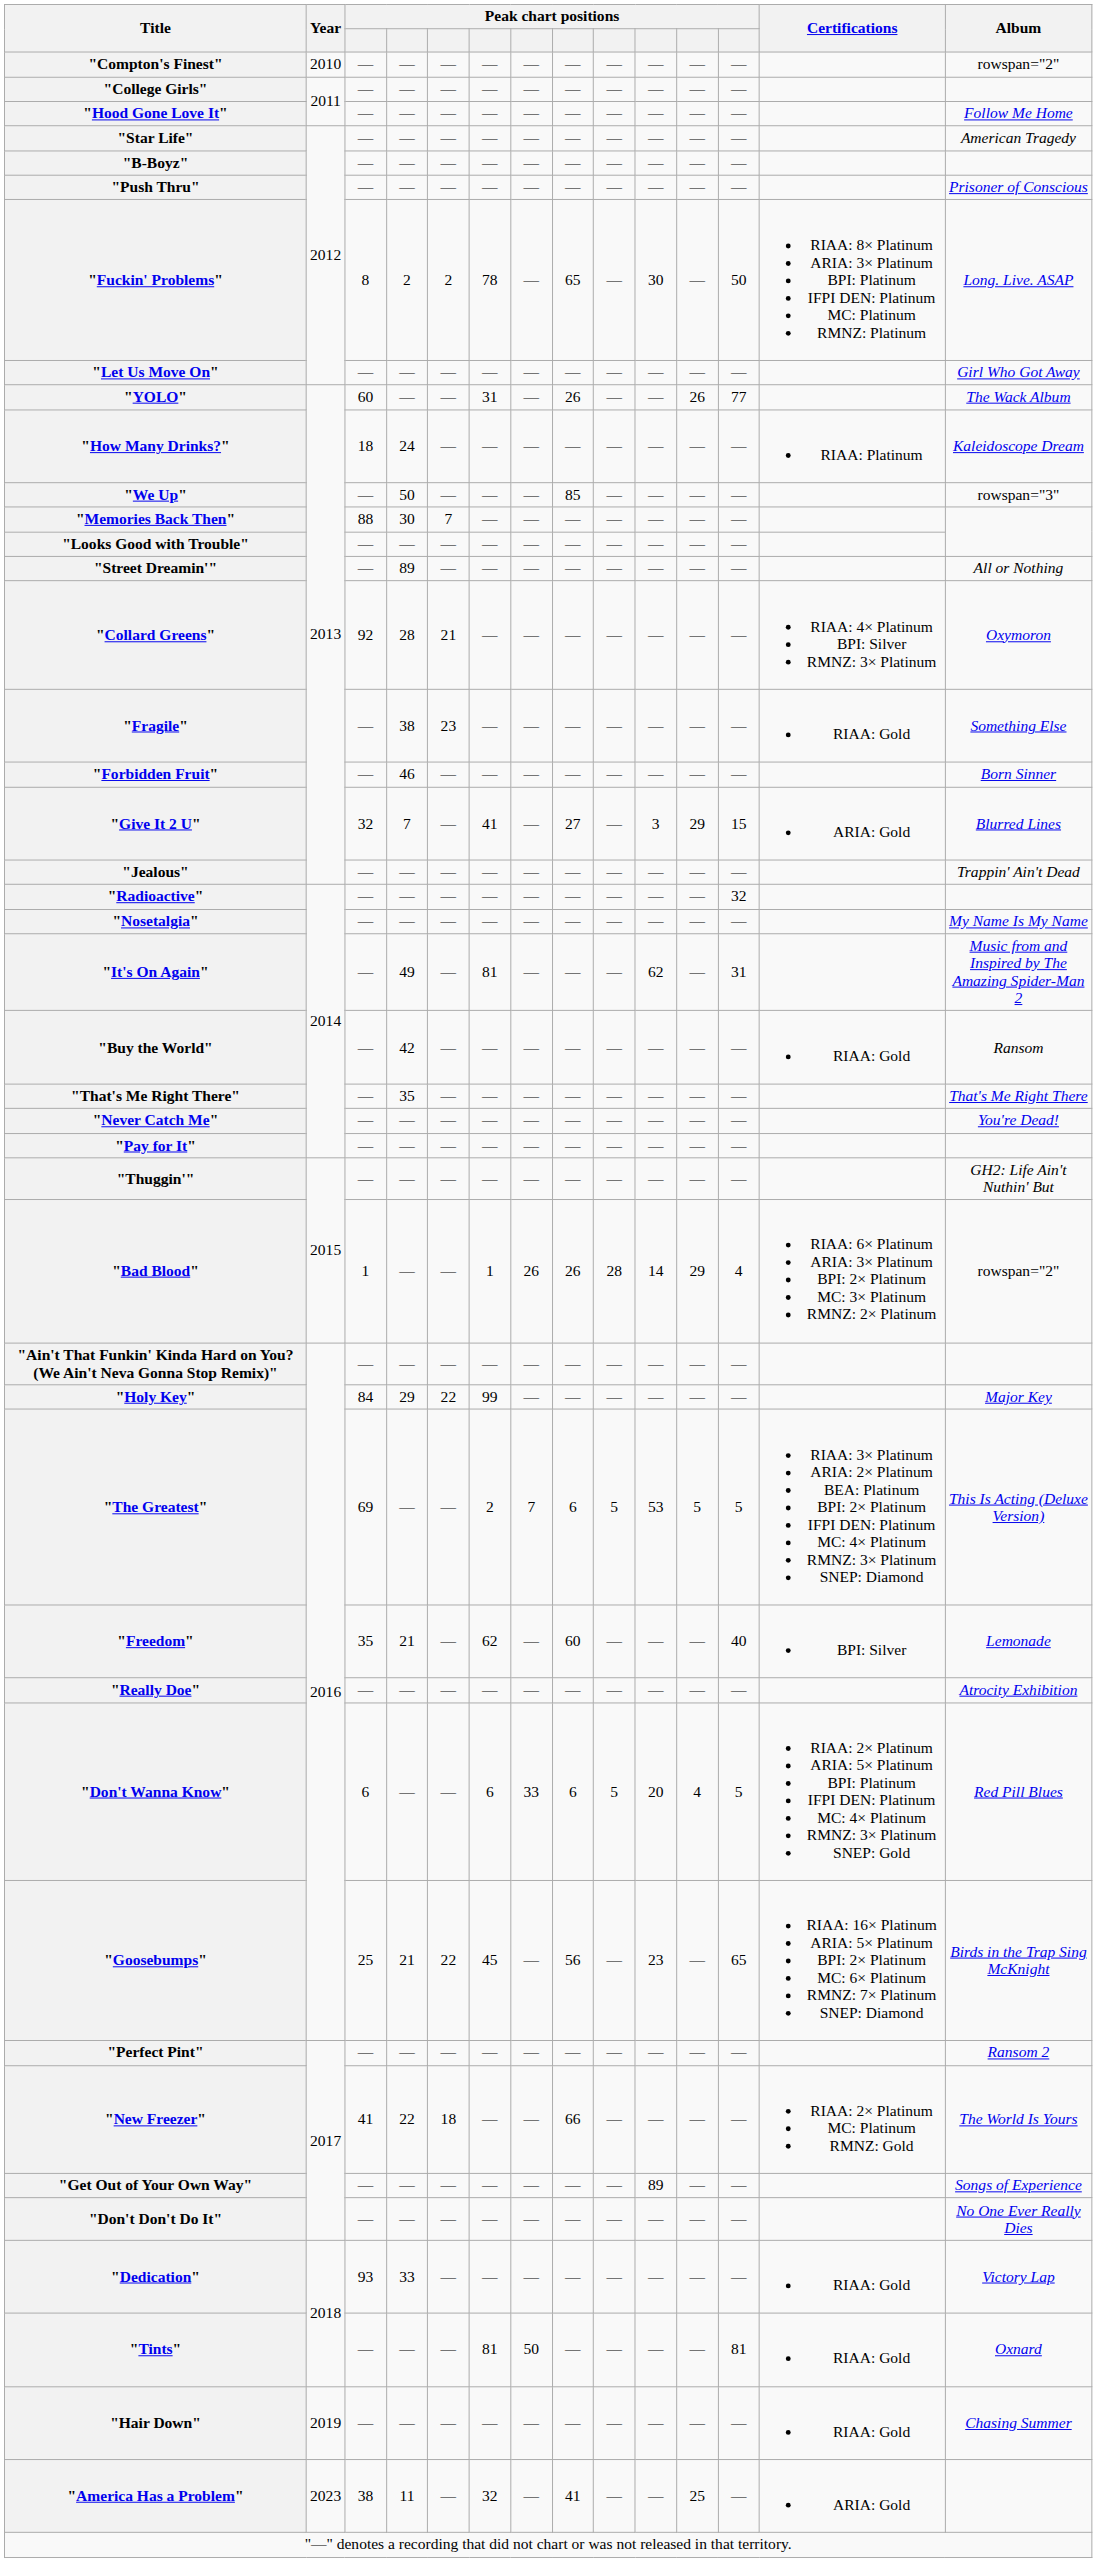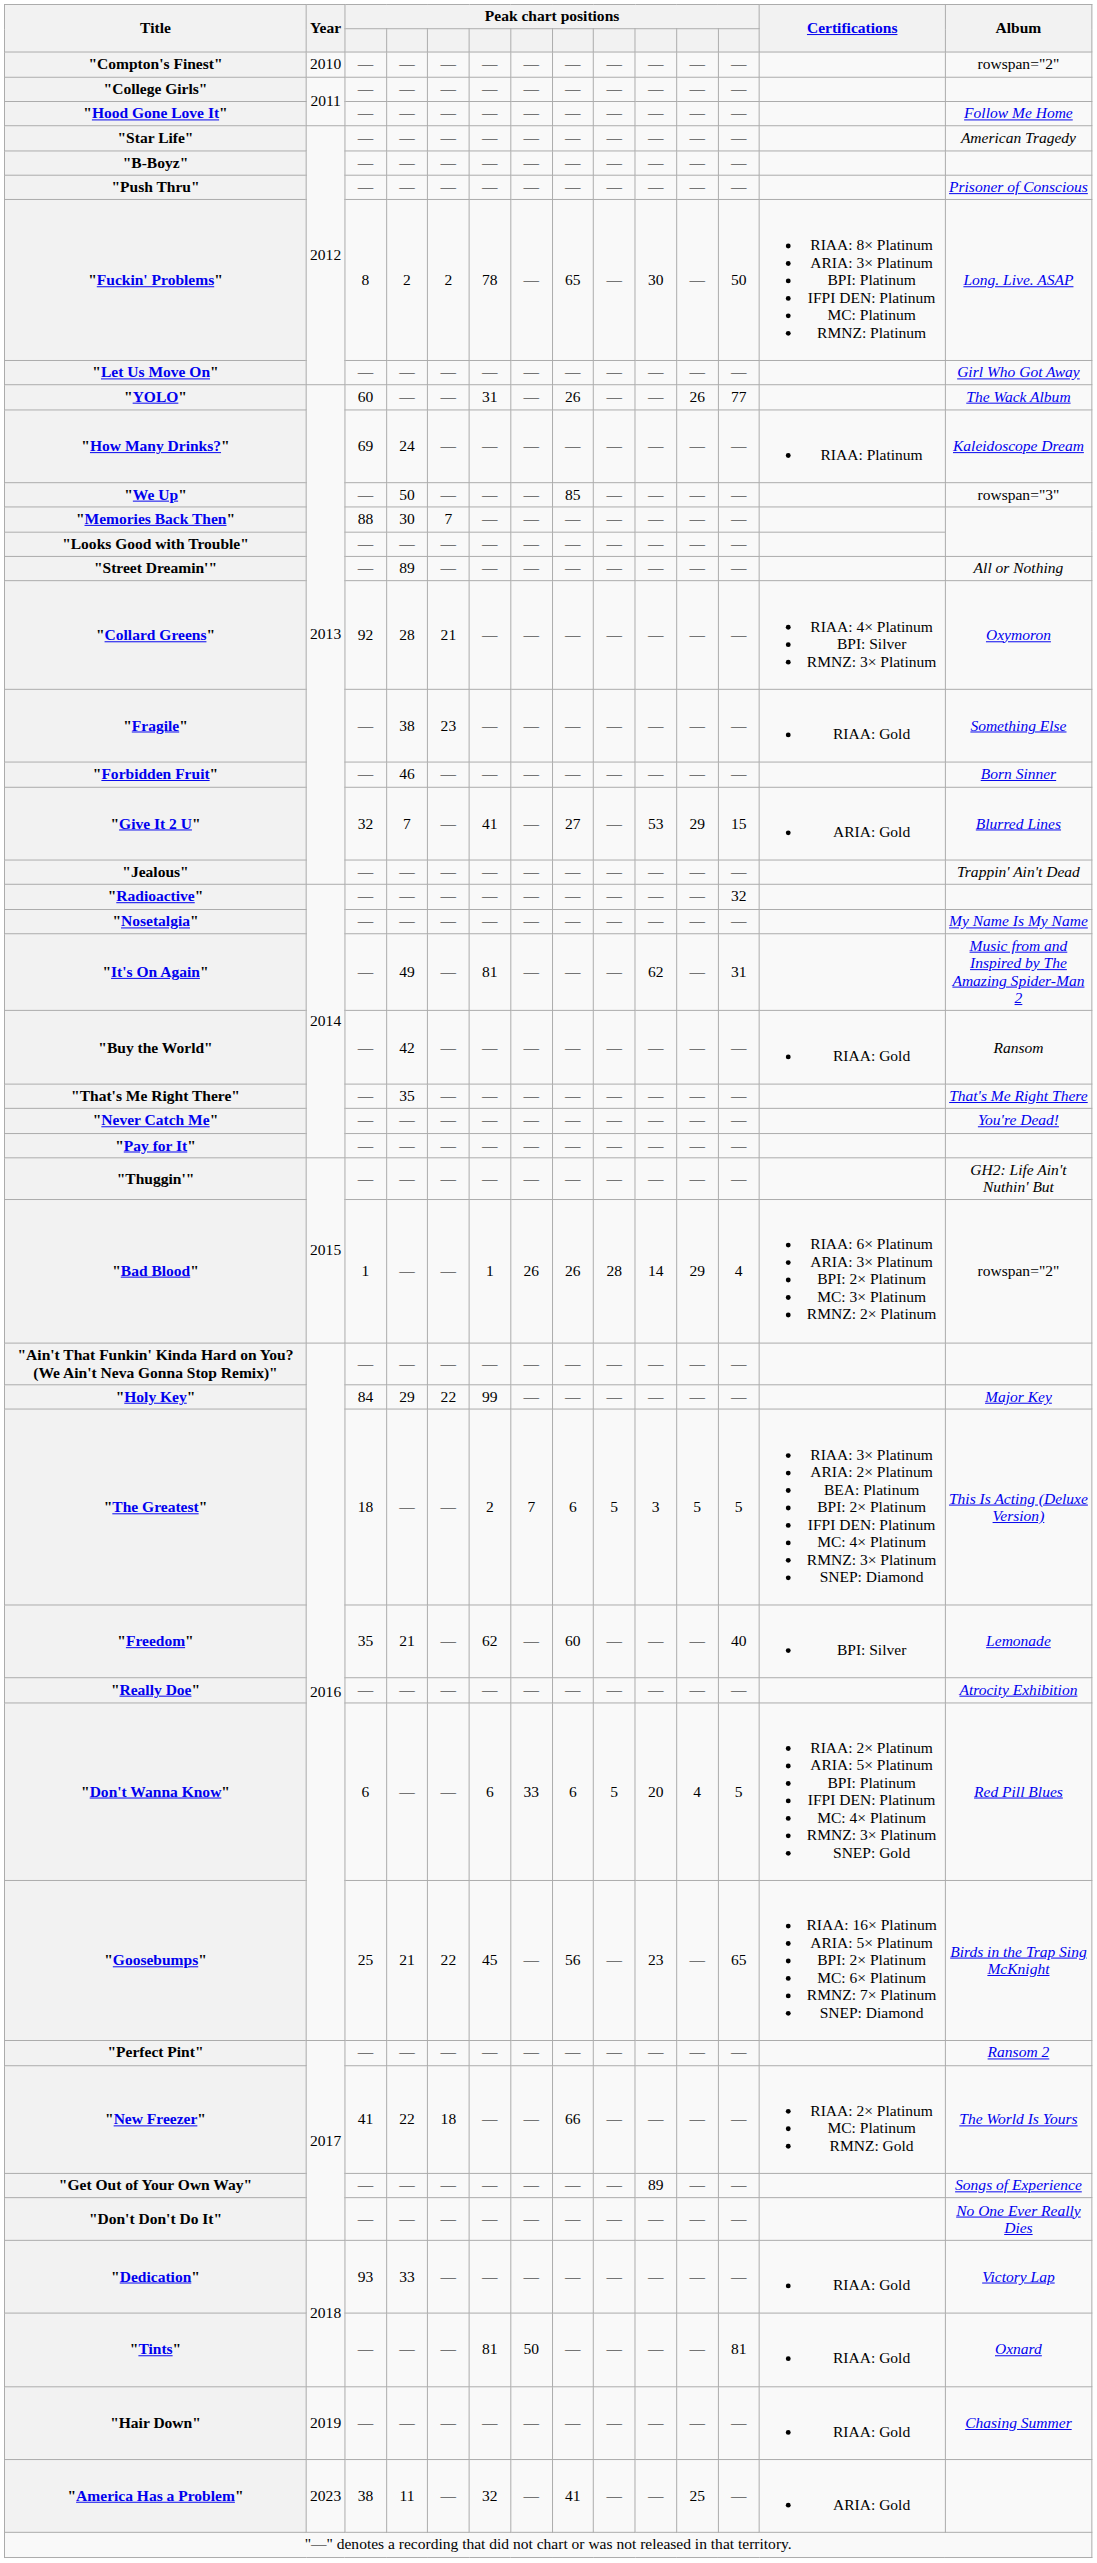(365, 446) 18 -> (365, 446) 69
(656, 823) 3 -> (656, 823) 53
(365, 1507) 69 -> (365, 1507) 18
(656, 1507) 53 -> (656, 1507) 3
